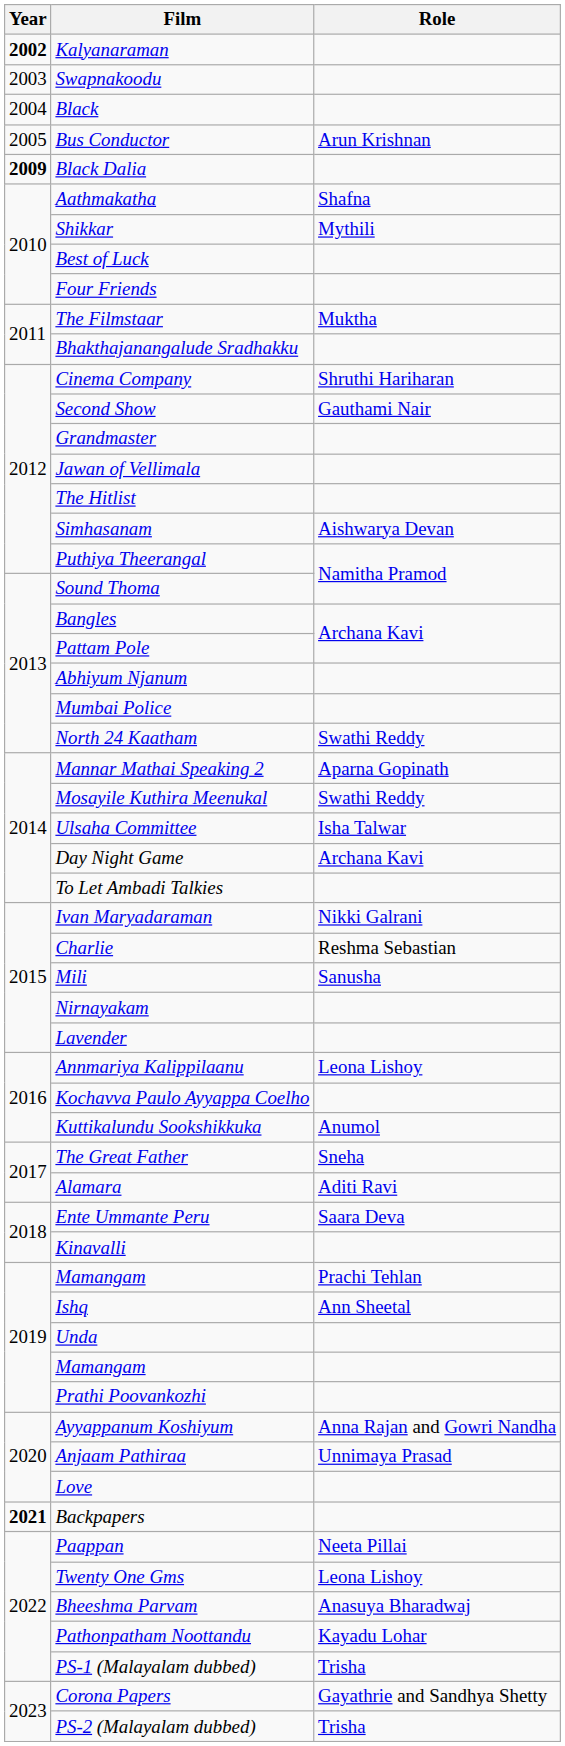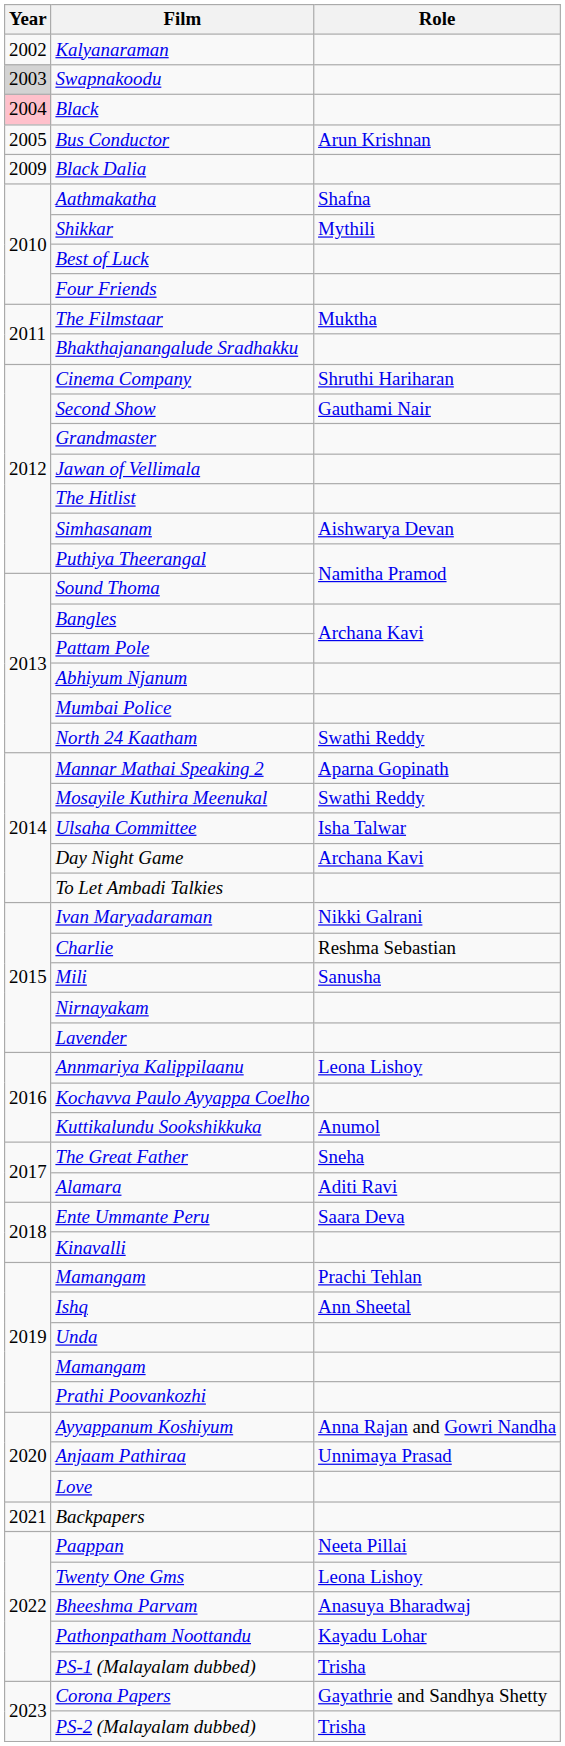(28, 49) bold -> (28, 49) normal
(28, 79) no background -> (28, 79) lightgrey background
(28, 109) no background -> (28, 109) pink background
(28, 169) bold -> (28, 169) normal
(28, 1516) bold -> (28, 1516) normal
